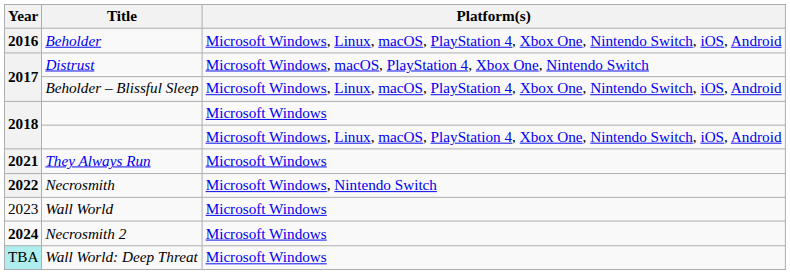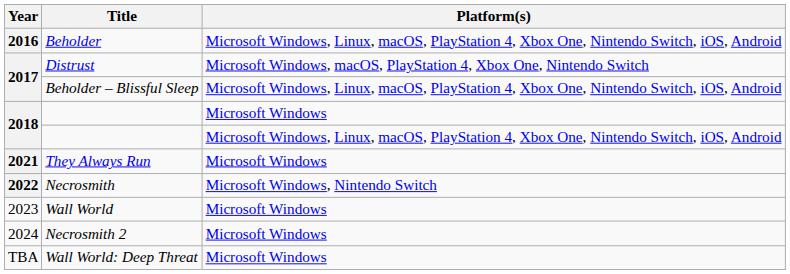(23, 233) bold -> (23, 233) normal
(23, 257) paleturquoise background -> (23, 257) no background
